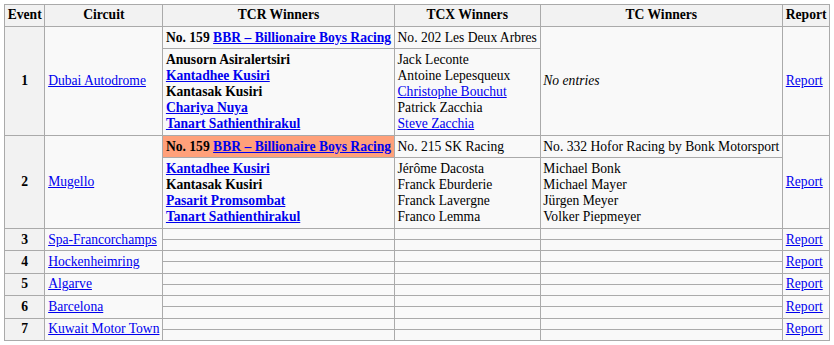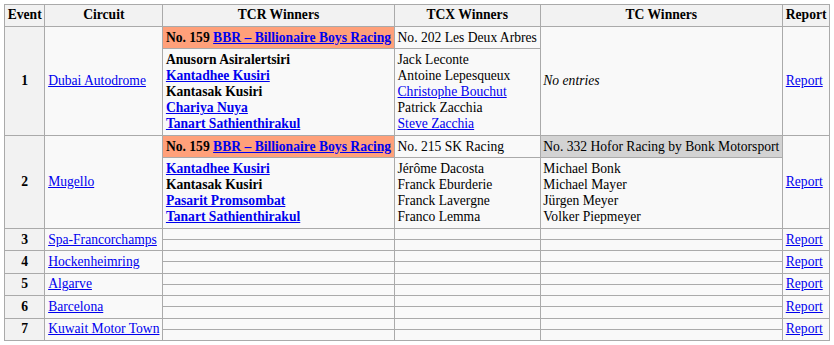(279, 37) no background -> (279, 37) lightsalmon background
(661, 146) no background -> (661, 146) lightgrey background
